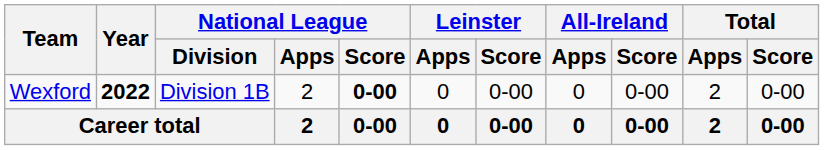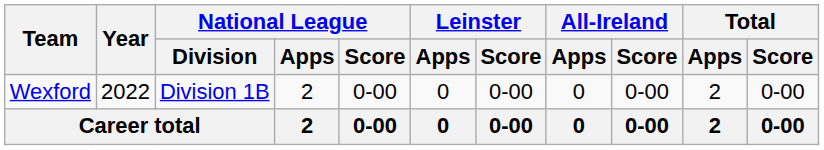(125, 91) bold -> (125, 91) normal
(375, 91) bold -> (375, 91) normal
